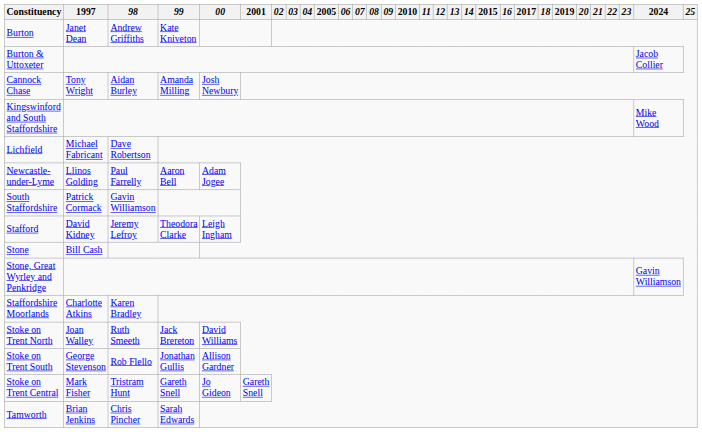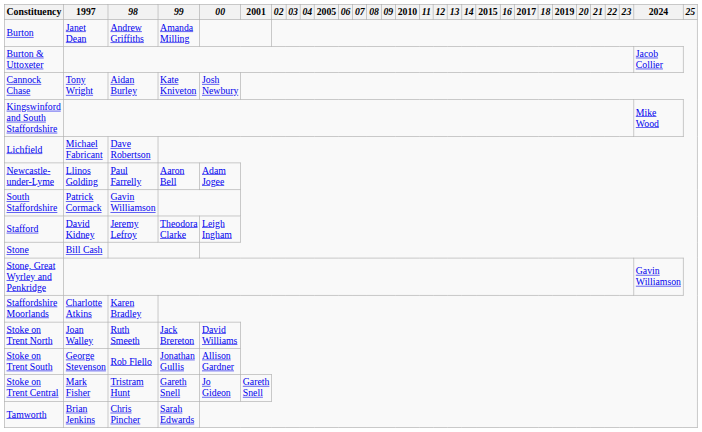(178, 33) Kate Kniveton -> (177, 33) Amanda Milling
(177, 86) Amanda Milling -> (178, 86) Kate Kniveton
